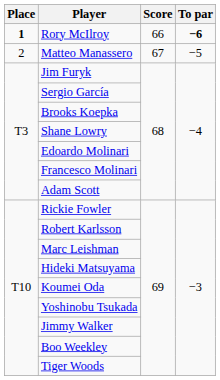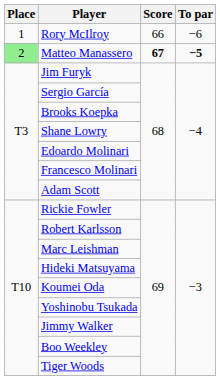(21, 33) bold -> (21, 33) normal
(195, 33) bold -> (195, 33) normal
(21, 53) no background -> (21, 53) lightgreen background
(158, 53) normal -> (158, 53) bold
(195, 53) normal -> (195, 53) bold
